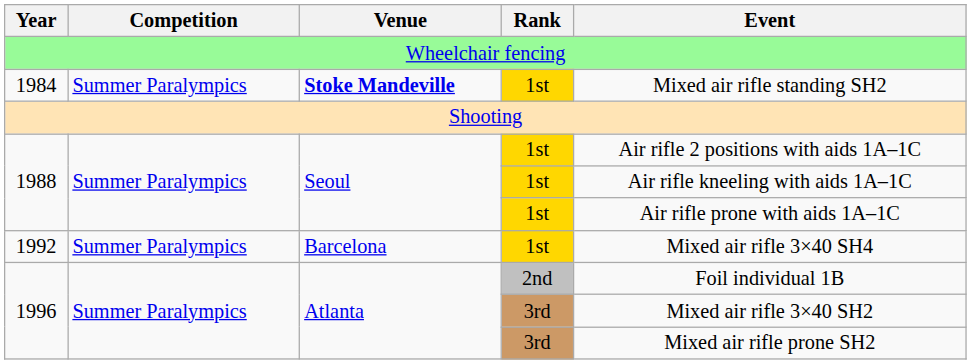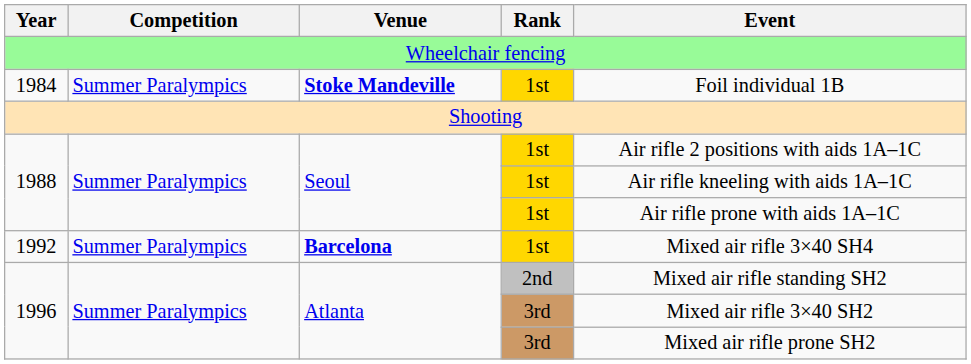(770, 85) Mixed air rifle standing SH2 -> (770, 85) Foil individual 1B
(345, 246) normal -> (348, 246) bold
(770, 278) Foil individual 1B -> (770, 278) Mixed air rifle standing SH2
